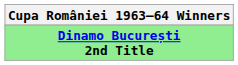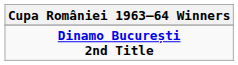(119, 43) lightgreen background -> (119, 43) no background
